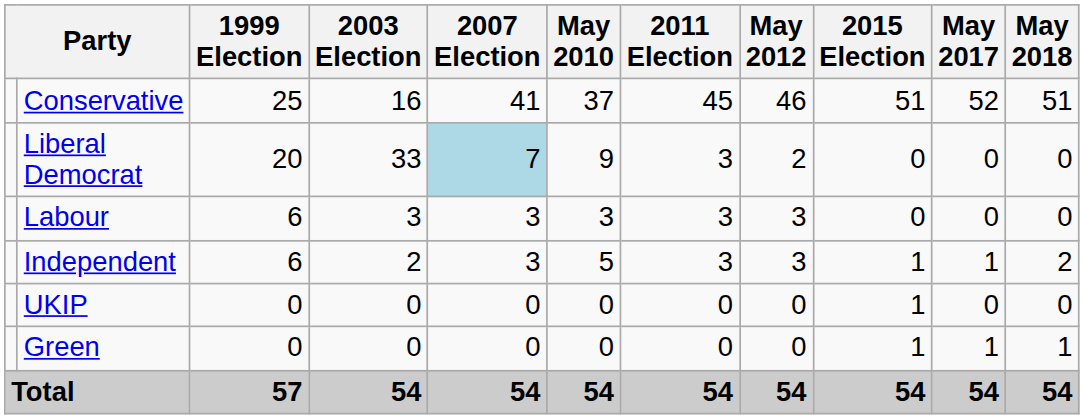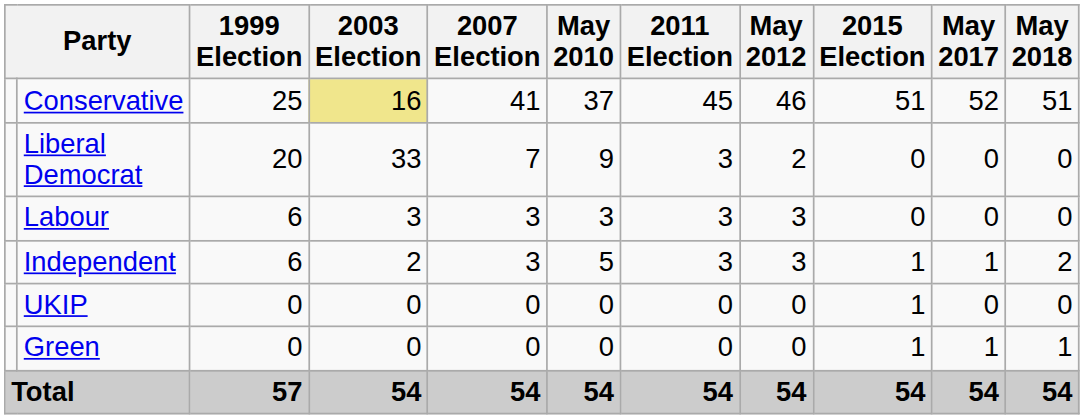(406, 100) no background -> (406, 100) khaki background
(533, 159) lightblue background -> (533, 159) no background
